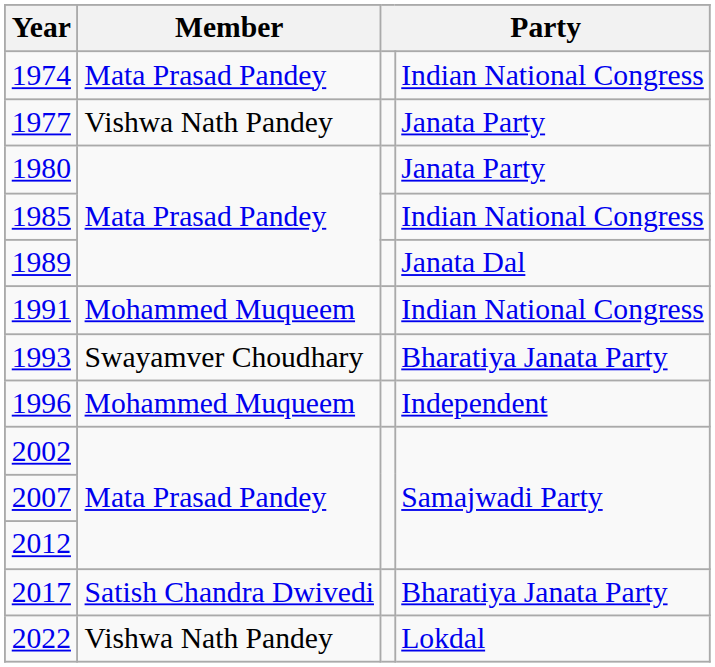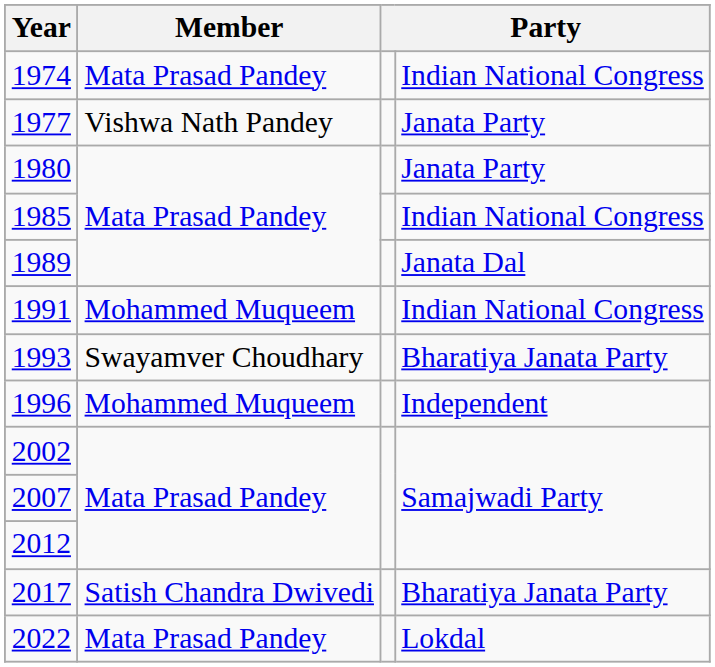(209, 638) Vishwa Nath Pandey -> (205, 638) Mata Prasad Pandey
